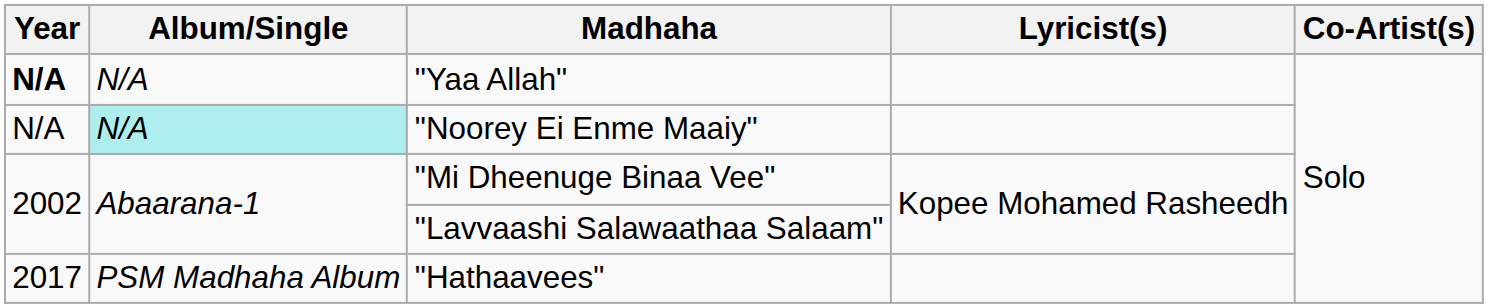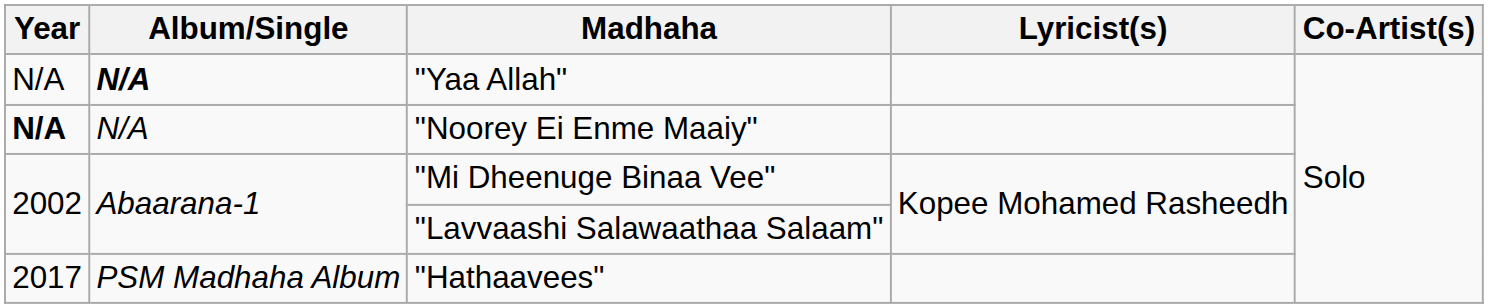(39, 79) bold -> (38, 79) normal
(123, 79) normal -> (123, 79) bold
(38, 128) normal -> (39, 128) bold
(123, 128) paleturquoise background -> (123, 128) no background
